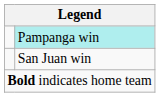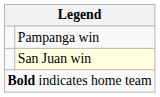(58, 37) paleturquoise background -> (58, 37) no background
(54, 59) no background -> (54, 59) lightyellow background
